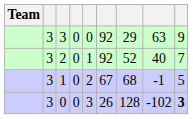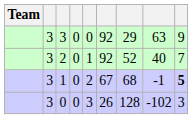(181, 80) normal -> (181, 80) bold
(181, 102) bold -> (181, 102) normal
